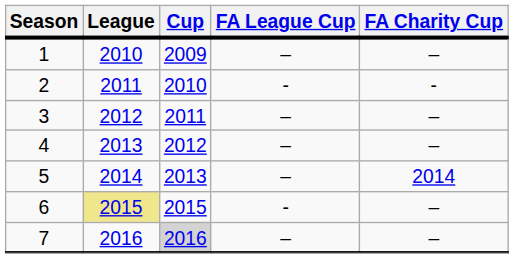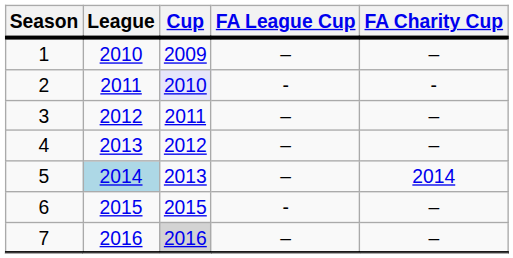(185, 85) no background -> (185, 85) lavender background
(121, 176) no background -> (121, 176) lightblue background
(121, 207) khaki background -> (121, 207) no background
